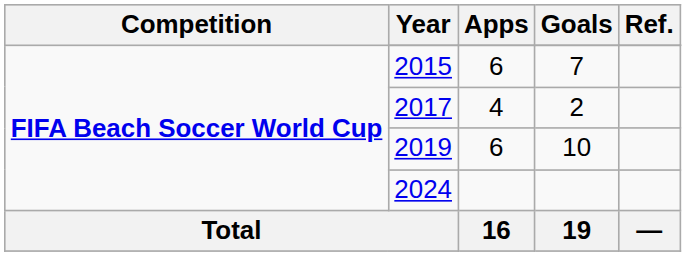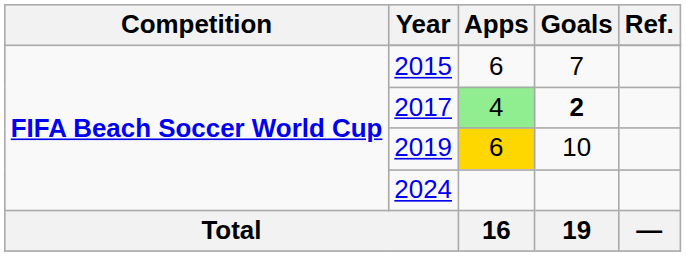(496, 107) no background -> (496, 107) lightgreen background
(577, 107) normal -> (577, 107) bold
(496, 148) no background -> (496, 148) gold background
